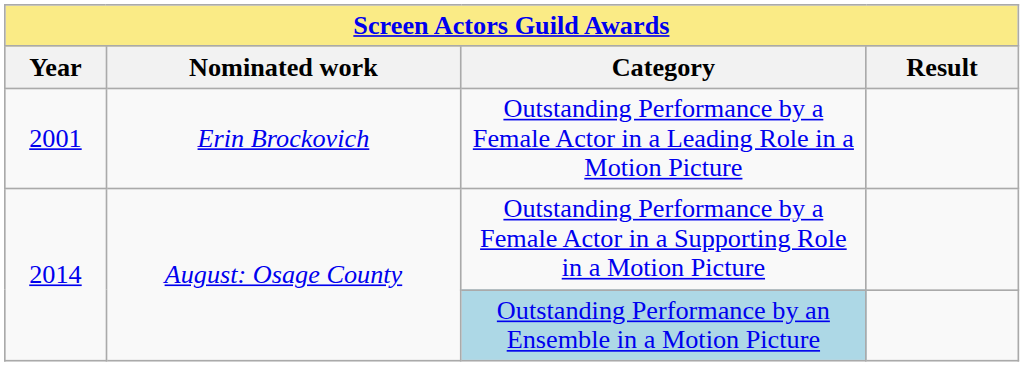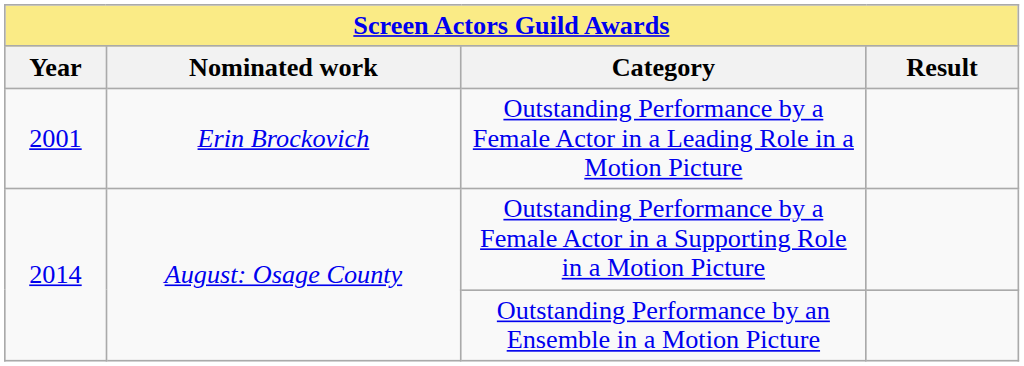(663, 324) lightblue background -> (663, 324) no background
